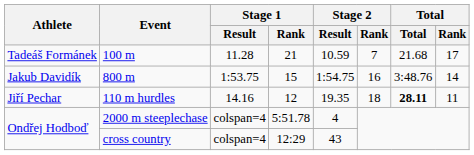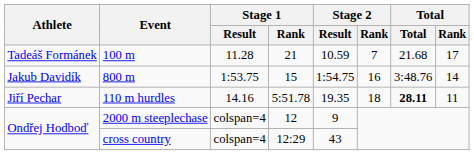(291, 97) 12 -> (291, 97) 5:51.78
(291, 118) 5:51.78 -> (291, 118) 12
(335, 118) 4 -> (335, 118) 9
